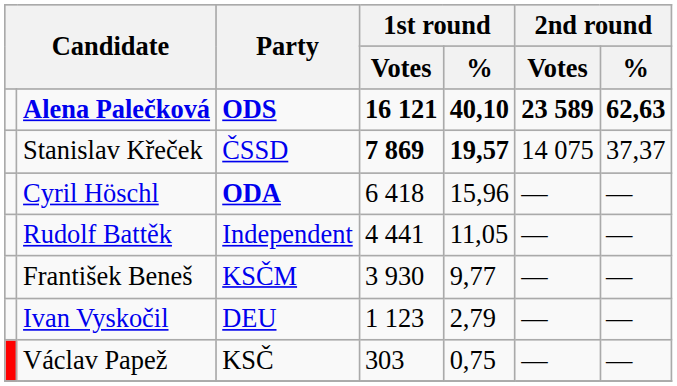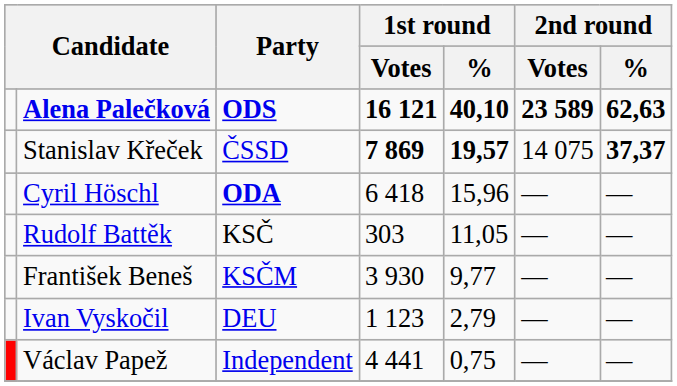(636, 151) normal -> (636, 151) bold
(287, 234) Independent -> (248, 234) KSČ
(395, 234) 4 441 -> (385, 234) 303
(248, 360) KSČ -> (287, 360) Independent
(385, 360) 303 -> (395, 360) 4 441
